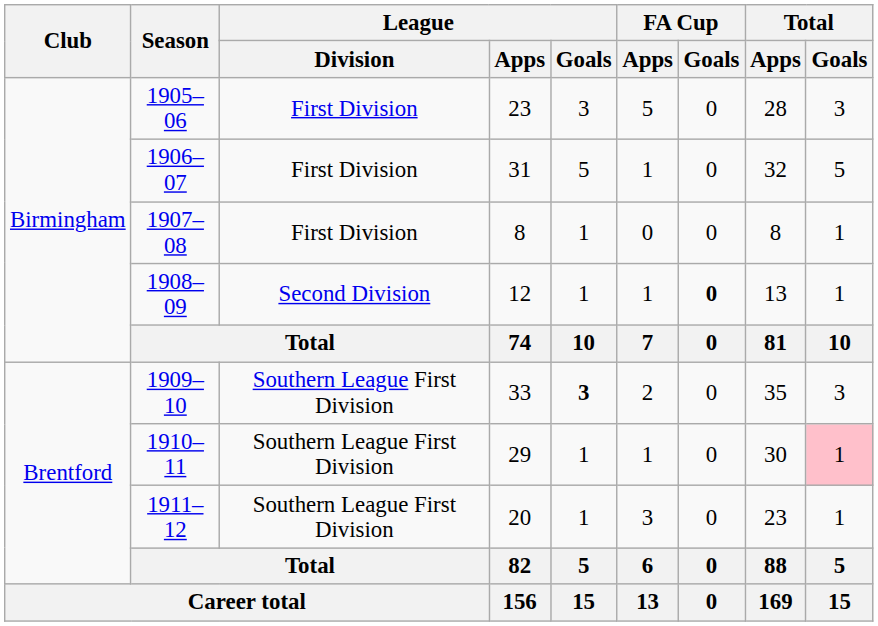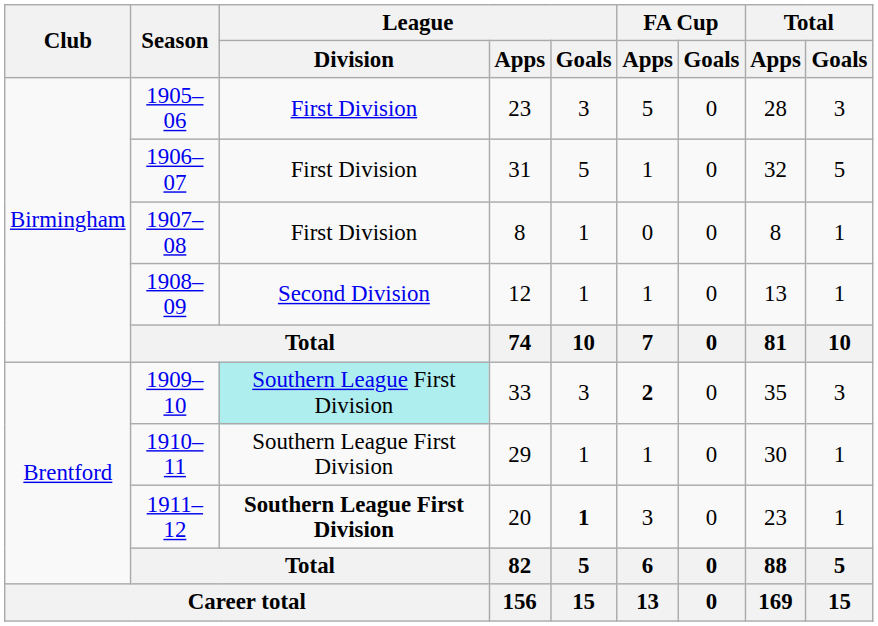(712, 294) bold -> (712, 294) normal
(354, 392) no background -> (354, 392) paleturquoise background
(584, 392) bold -> (584, 392) normal
(648, 392) normal -> (648, 392) bold
(839, 454) pink background -> (839, 454) no background
(354, 516) normal -> (354, 516) bold
(584, 516) normal -> (584, 516) bold
